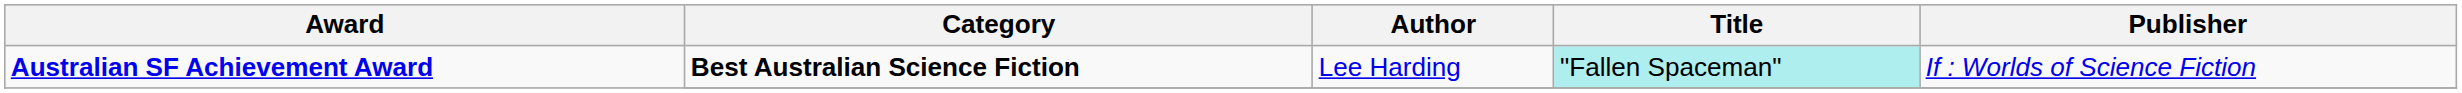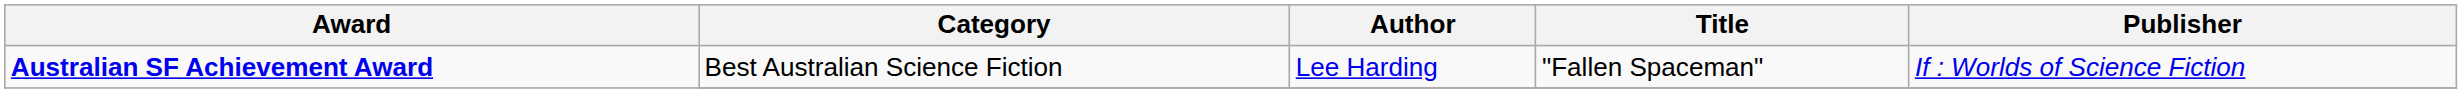(885, 66) bold -> (884, 66) normal
(1671, 66) paleturquoise background -> (1653, 66) no background
